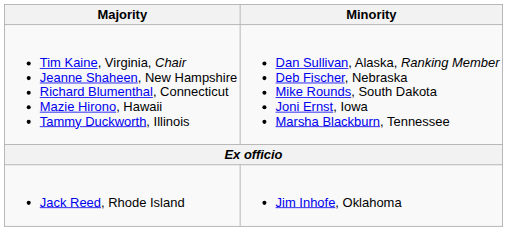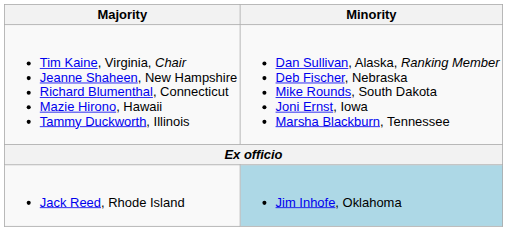(371, 203) no background -> (371, 203) lightblue background
